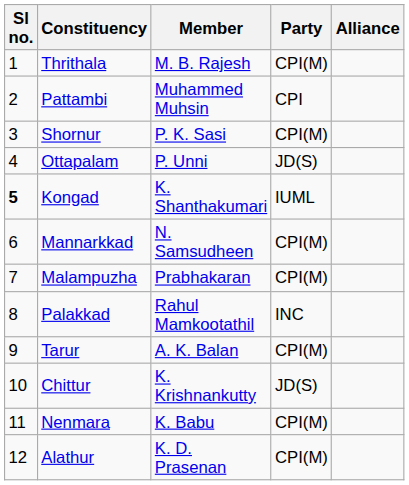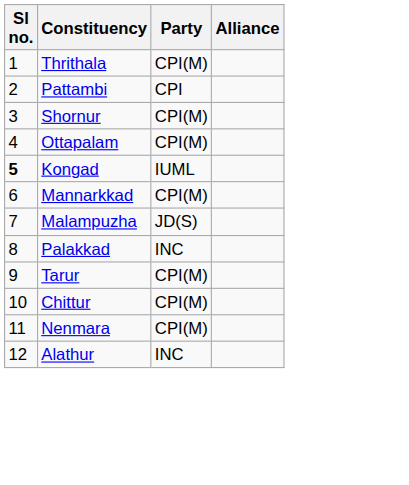- column: (211, 27)
(296, 161) JD(S) -> (181, 143) CPI(M)
(301, 278) CPI(M) -> (176, 222) JD(S)
(296, 386) JD(S) -> (181, 301) CPI(M)
(301, 457) CPI(M) -> (169, 354) INC
